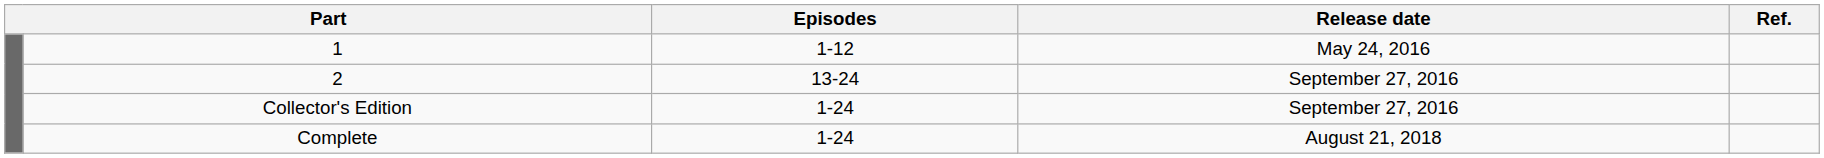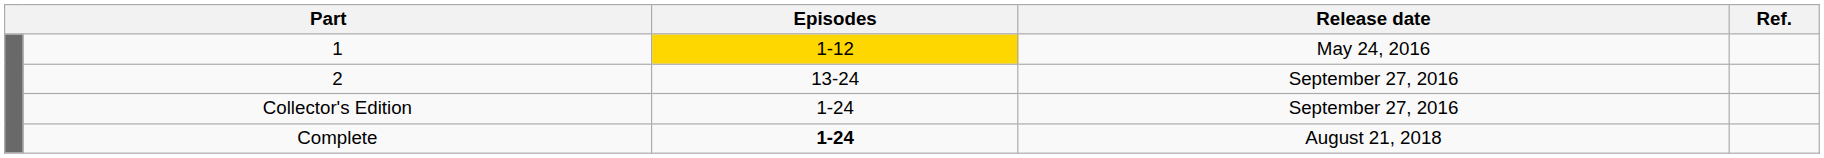(835, 49) no background -> (835, 49) gold background
(835, 138) normal -> (835, 138) bold
